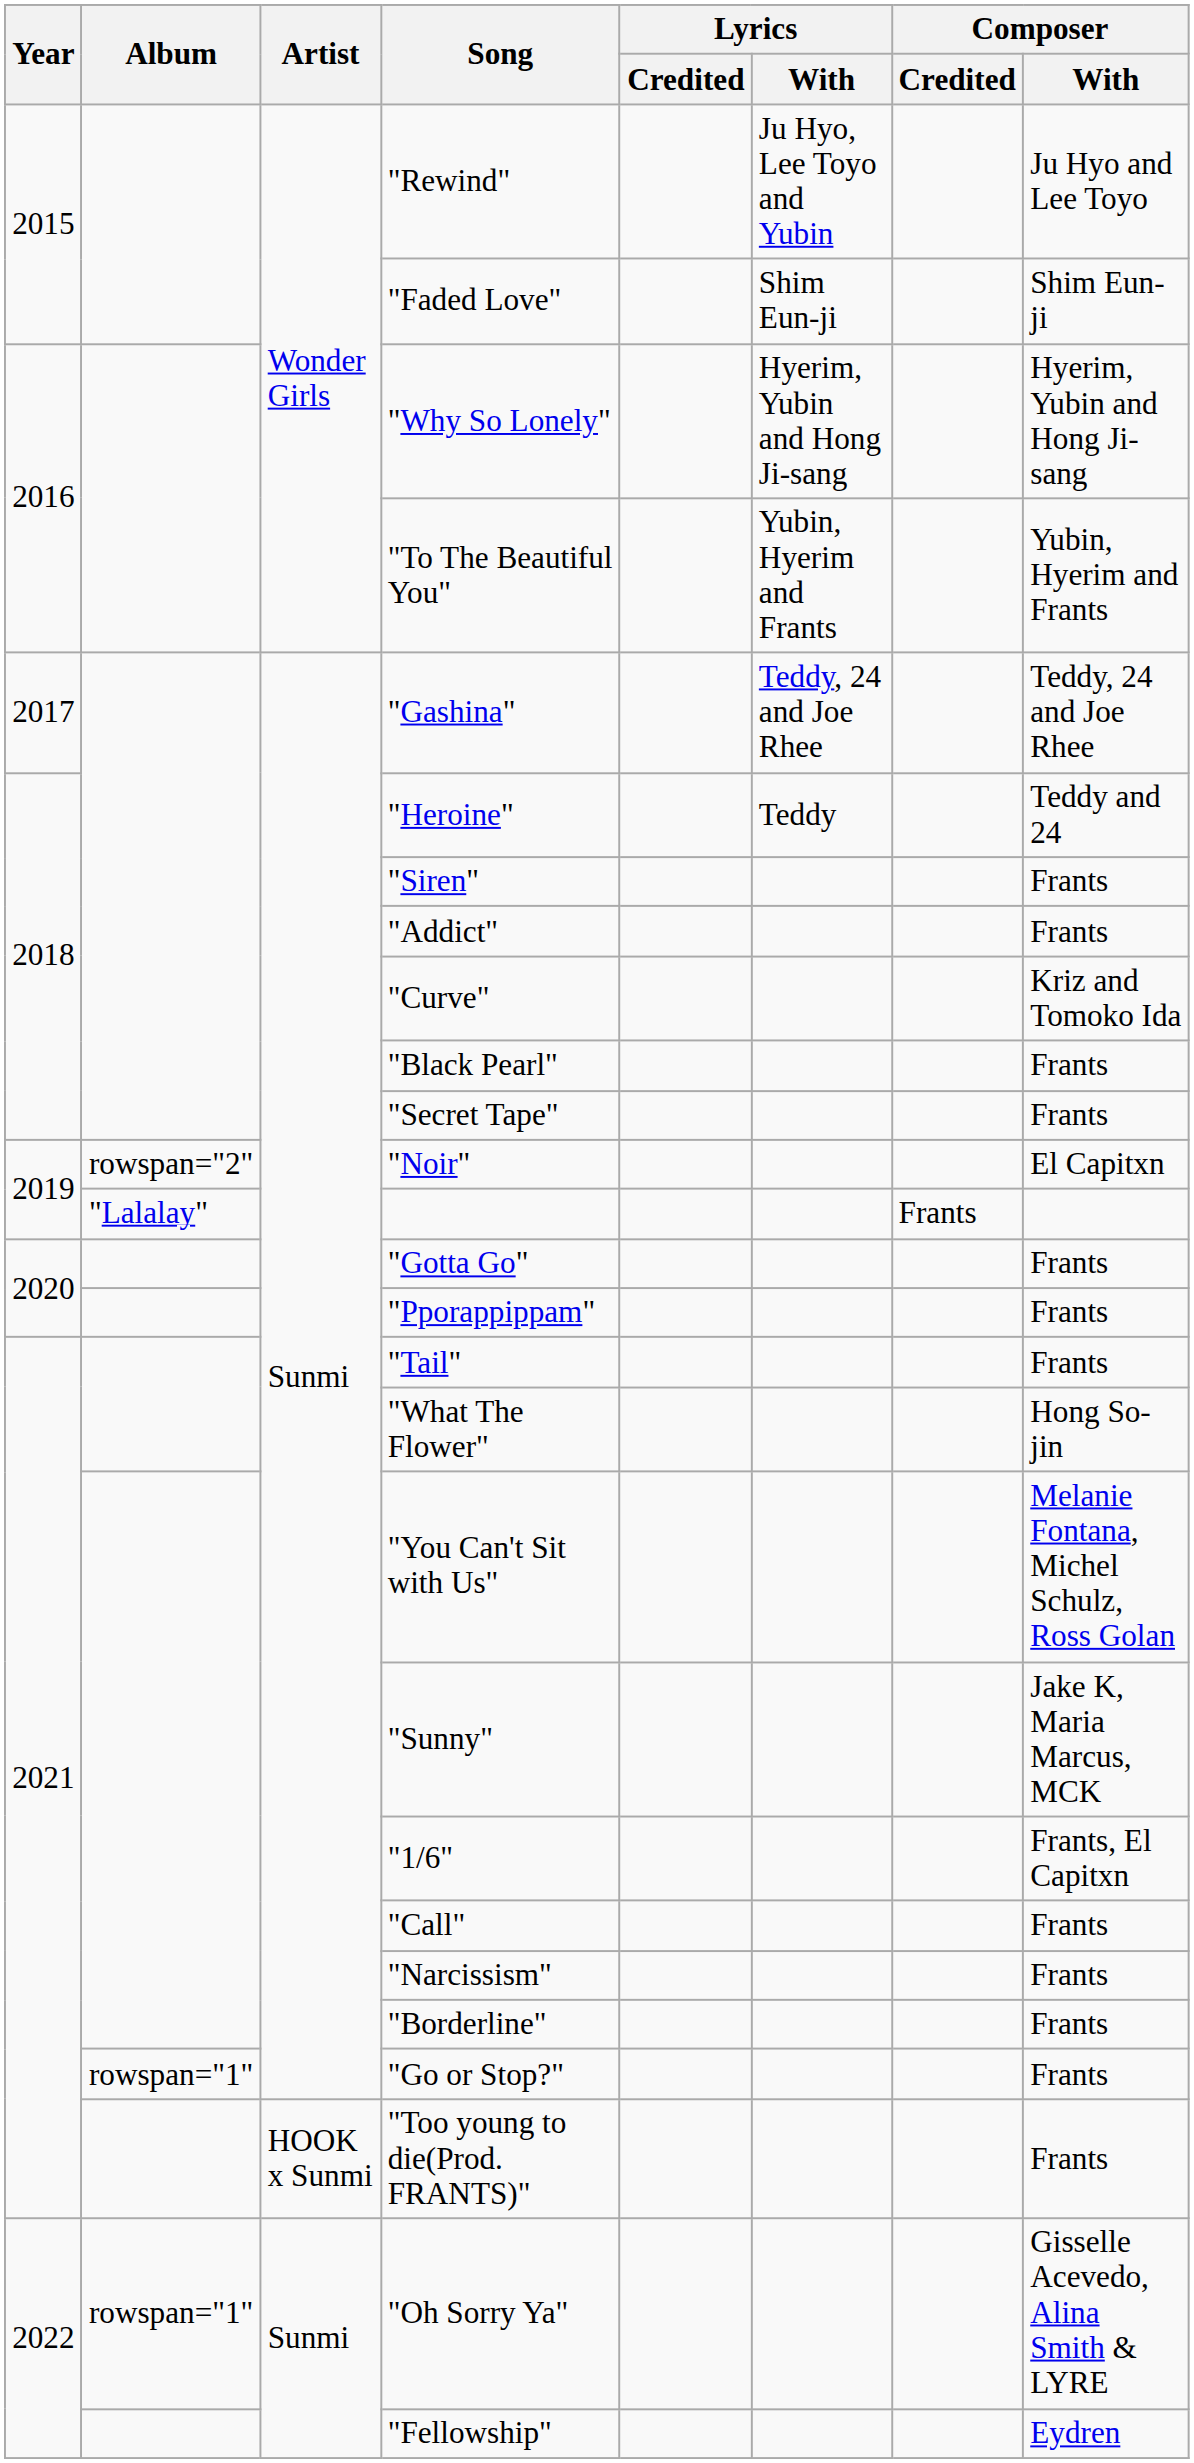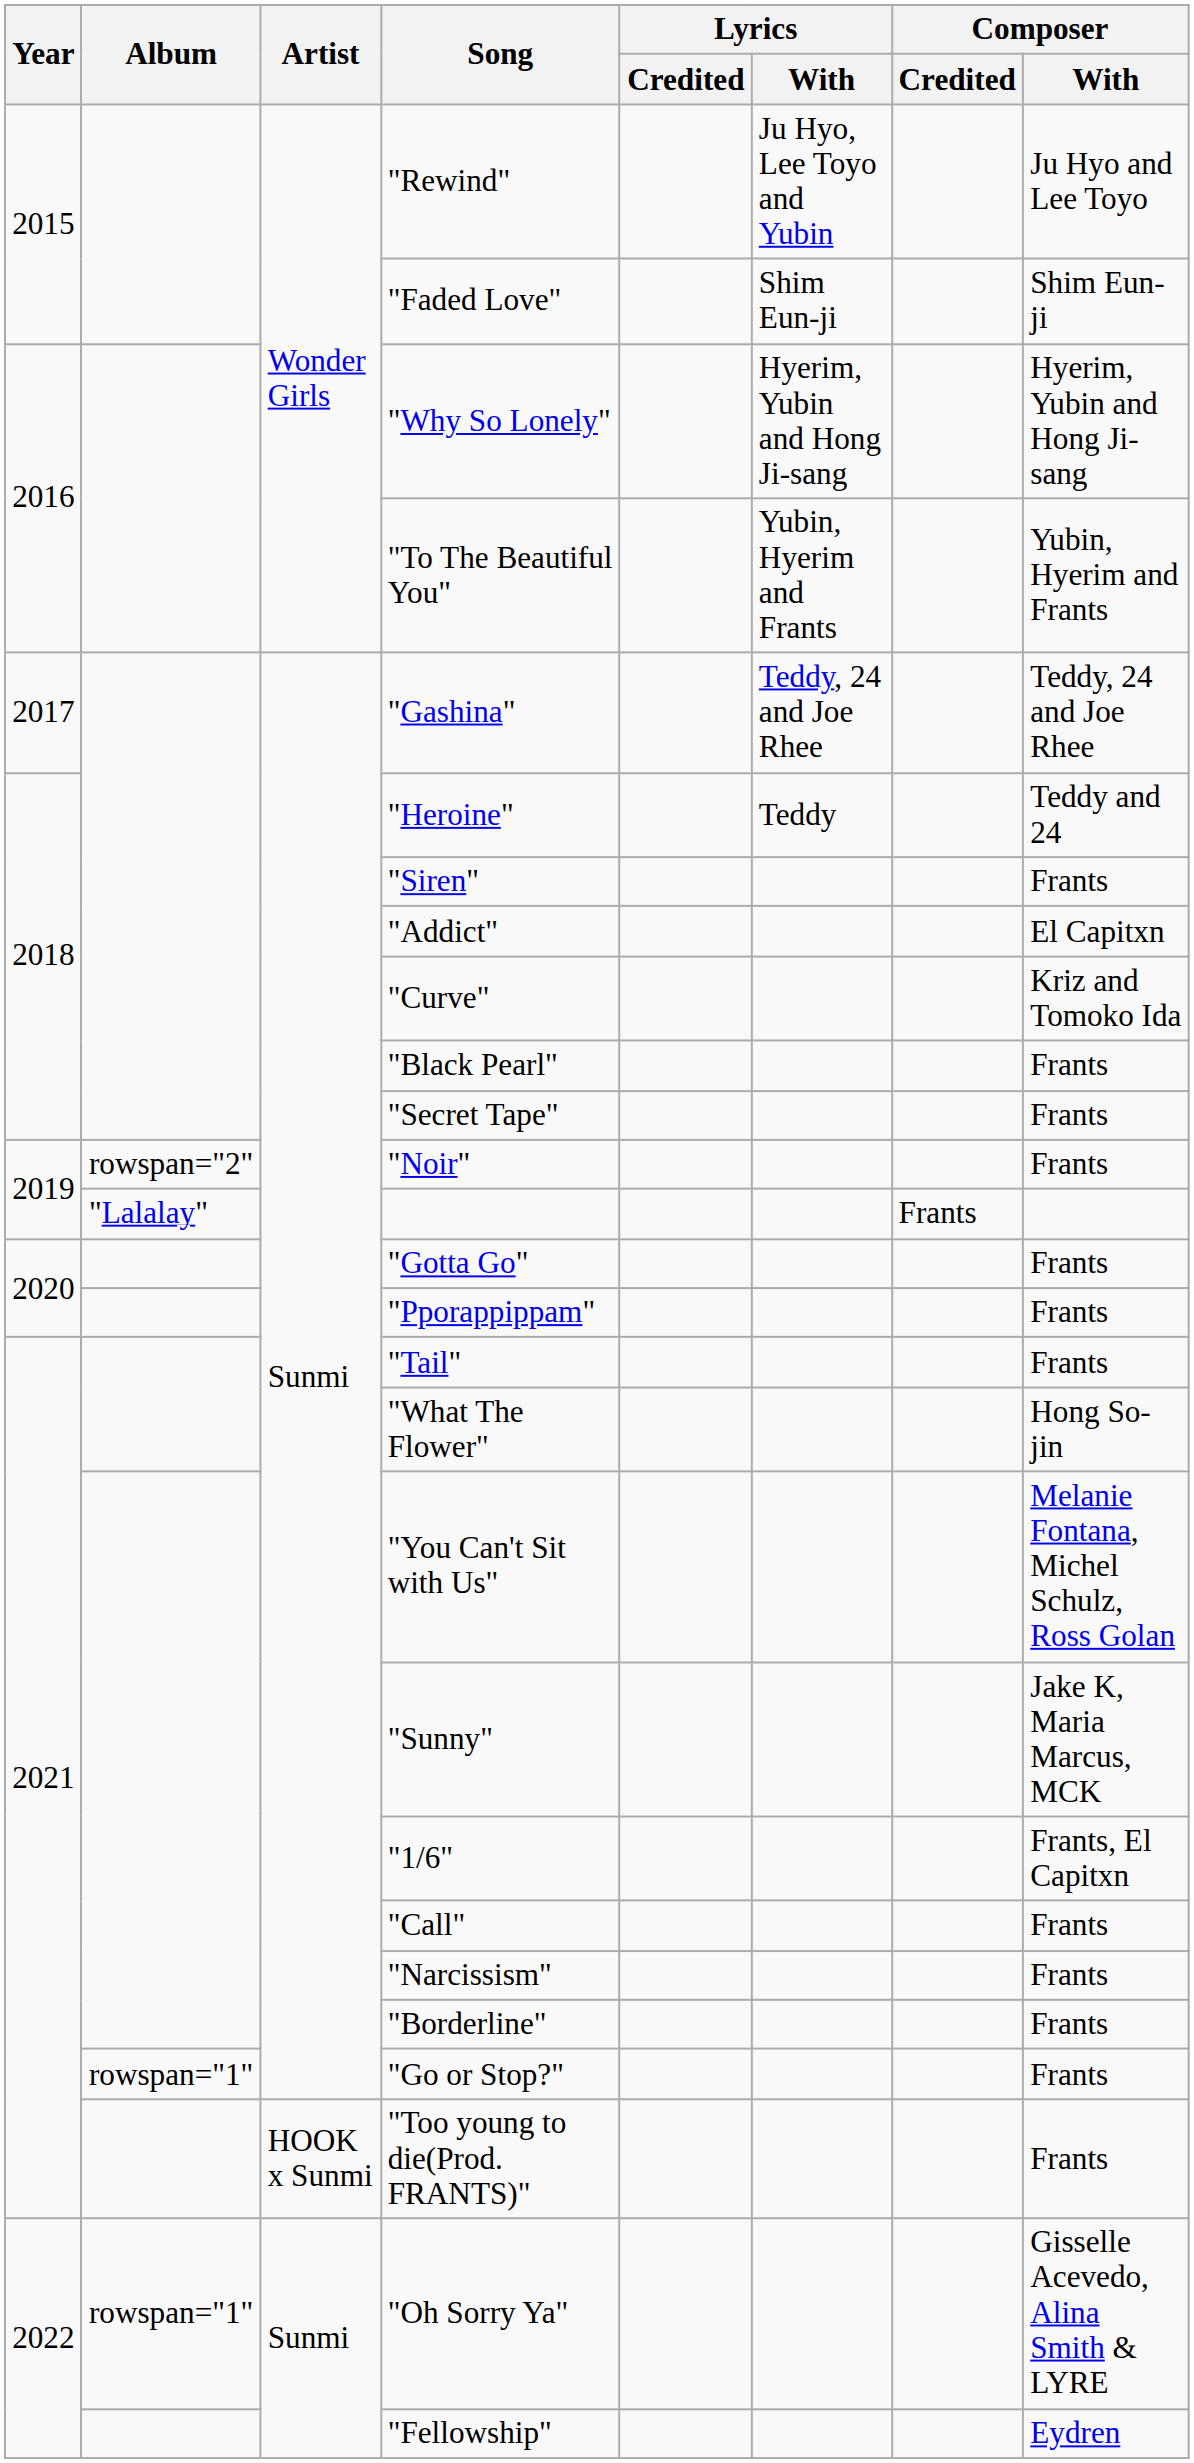(1069, 930) Frants -> (1097, 930) El Capitxn
(1097, 1163) El Capitxn -> (1069, 1163) Frants
